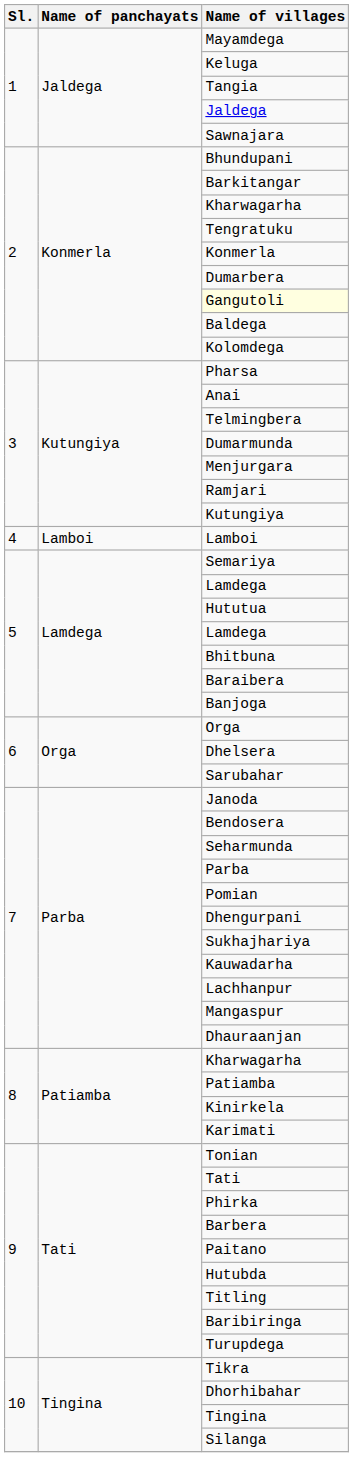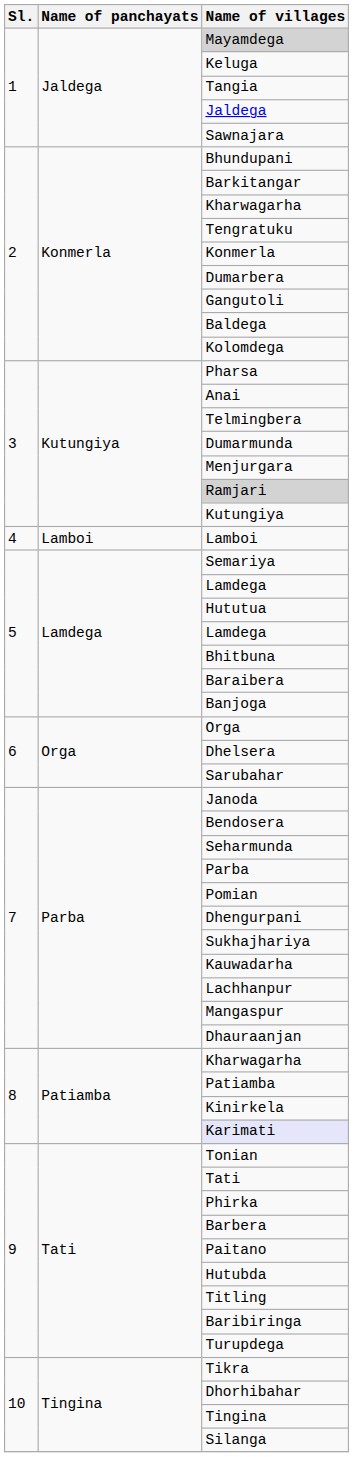(245, 40) no background -> (245, 40) lightgrey background
(245, 301) lightyellow background -> (245, 301) no background
(236, 491) no background -> (236, 491) lightgrey background
(240, 1132) no background -> (240, 1132) lavender background
